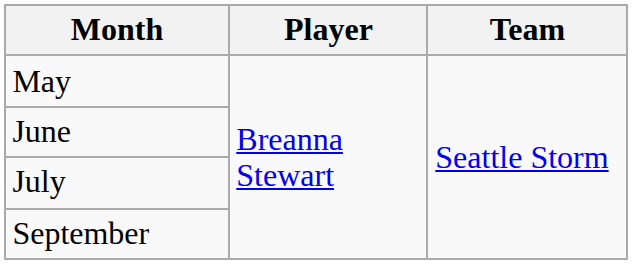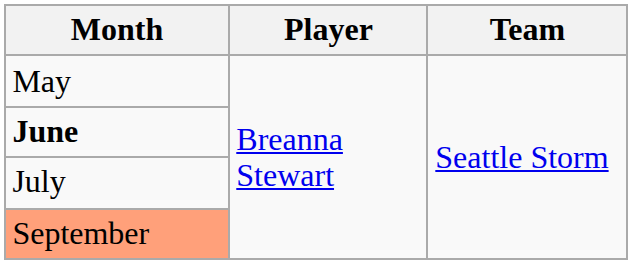(42, 131) normal -> (45, 131) bold
(81, 232) no background -> (81, 232) lightsalmon background
